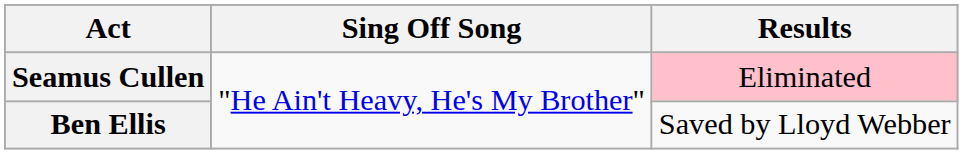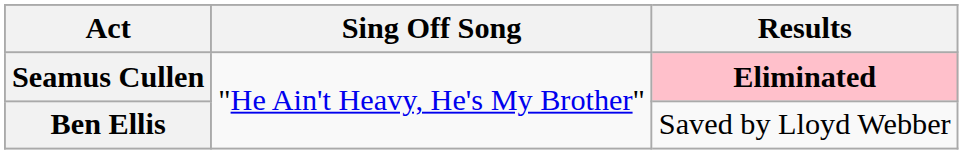(805, 76) normal -> (805, 76) bold
